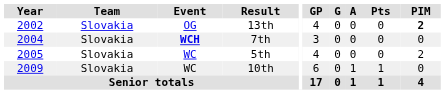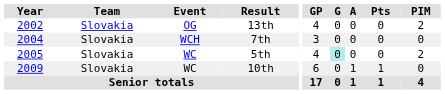(421, 25) bold -> (421, 25) normal
(190, 40) bold -> (190, 40) normal
(338, 54) no background -> (338, 54) paleturquoise background
